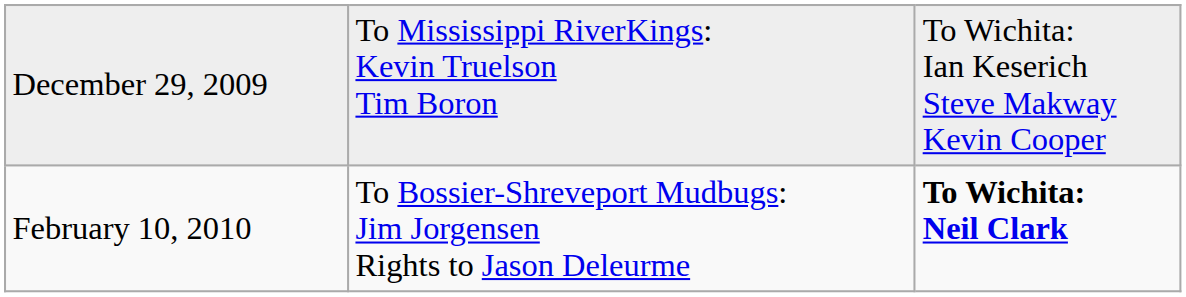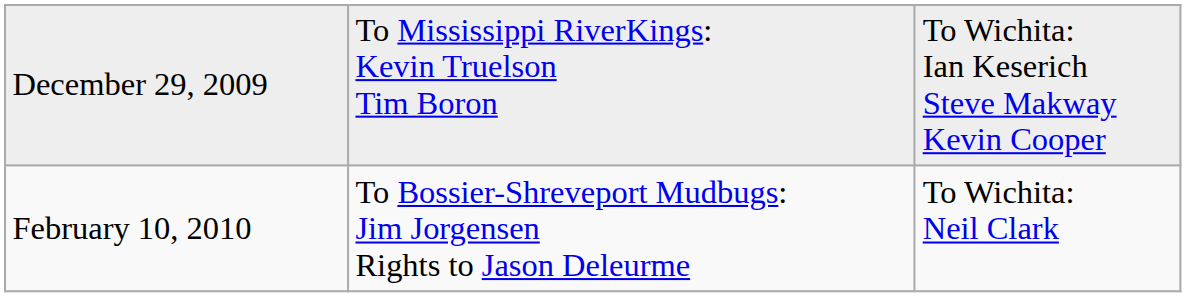(1004, 209) bold -> (999, 209) normal
